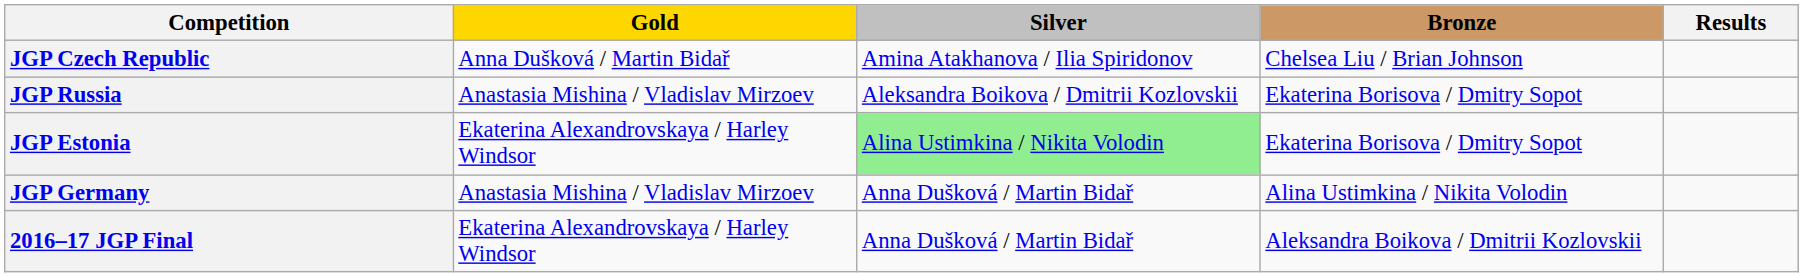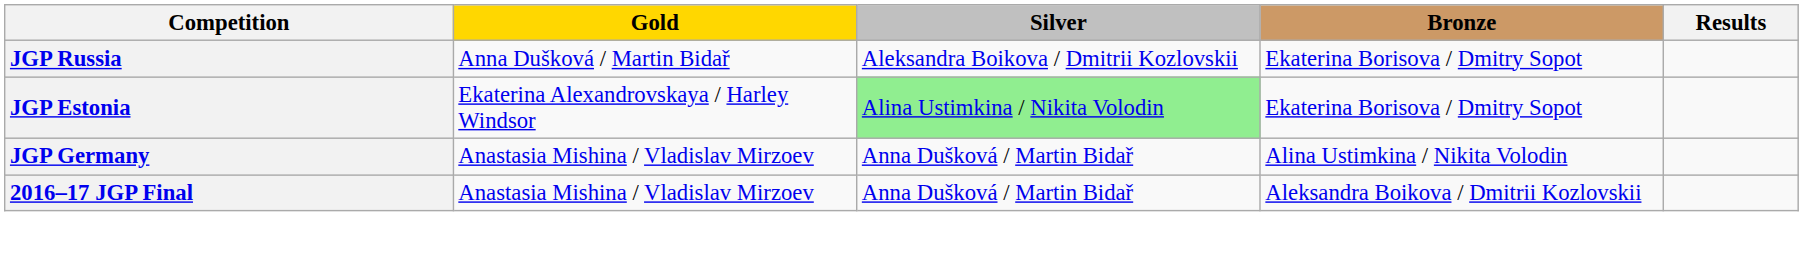- row: (110, 58)
(636, 94) Anastasia Mishina / Vladislav Mirzoev -> (594, 58) Anna Dušková / Martin Bidař
(623, 241) Ekaterina Alexandrovskaya / Harley Windsor -> (636, 192) Anastasia Mishina / Vladislav Mirzoev
